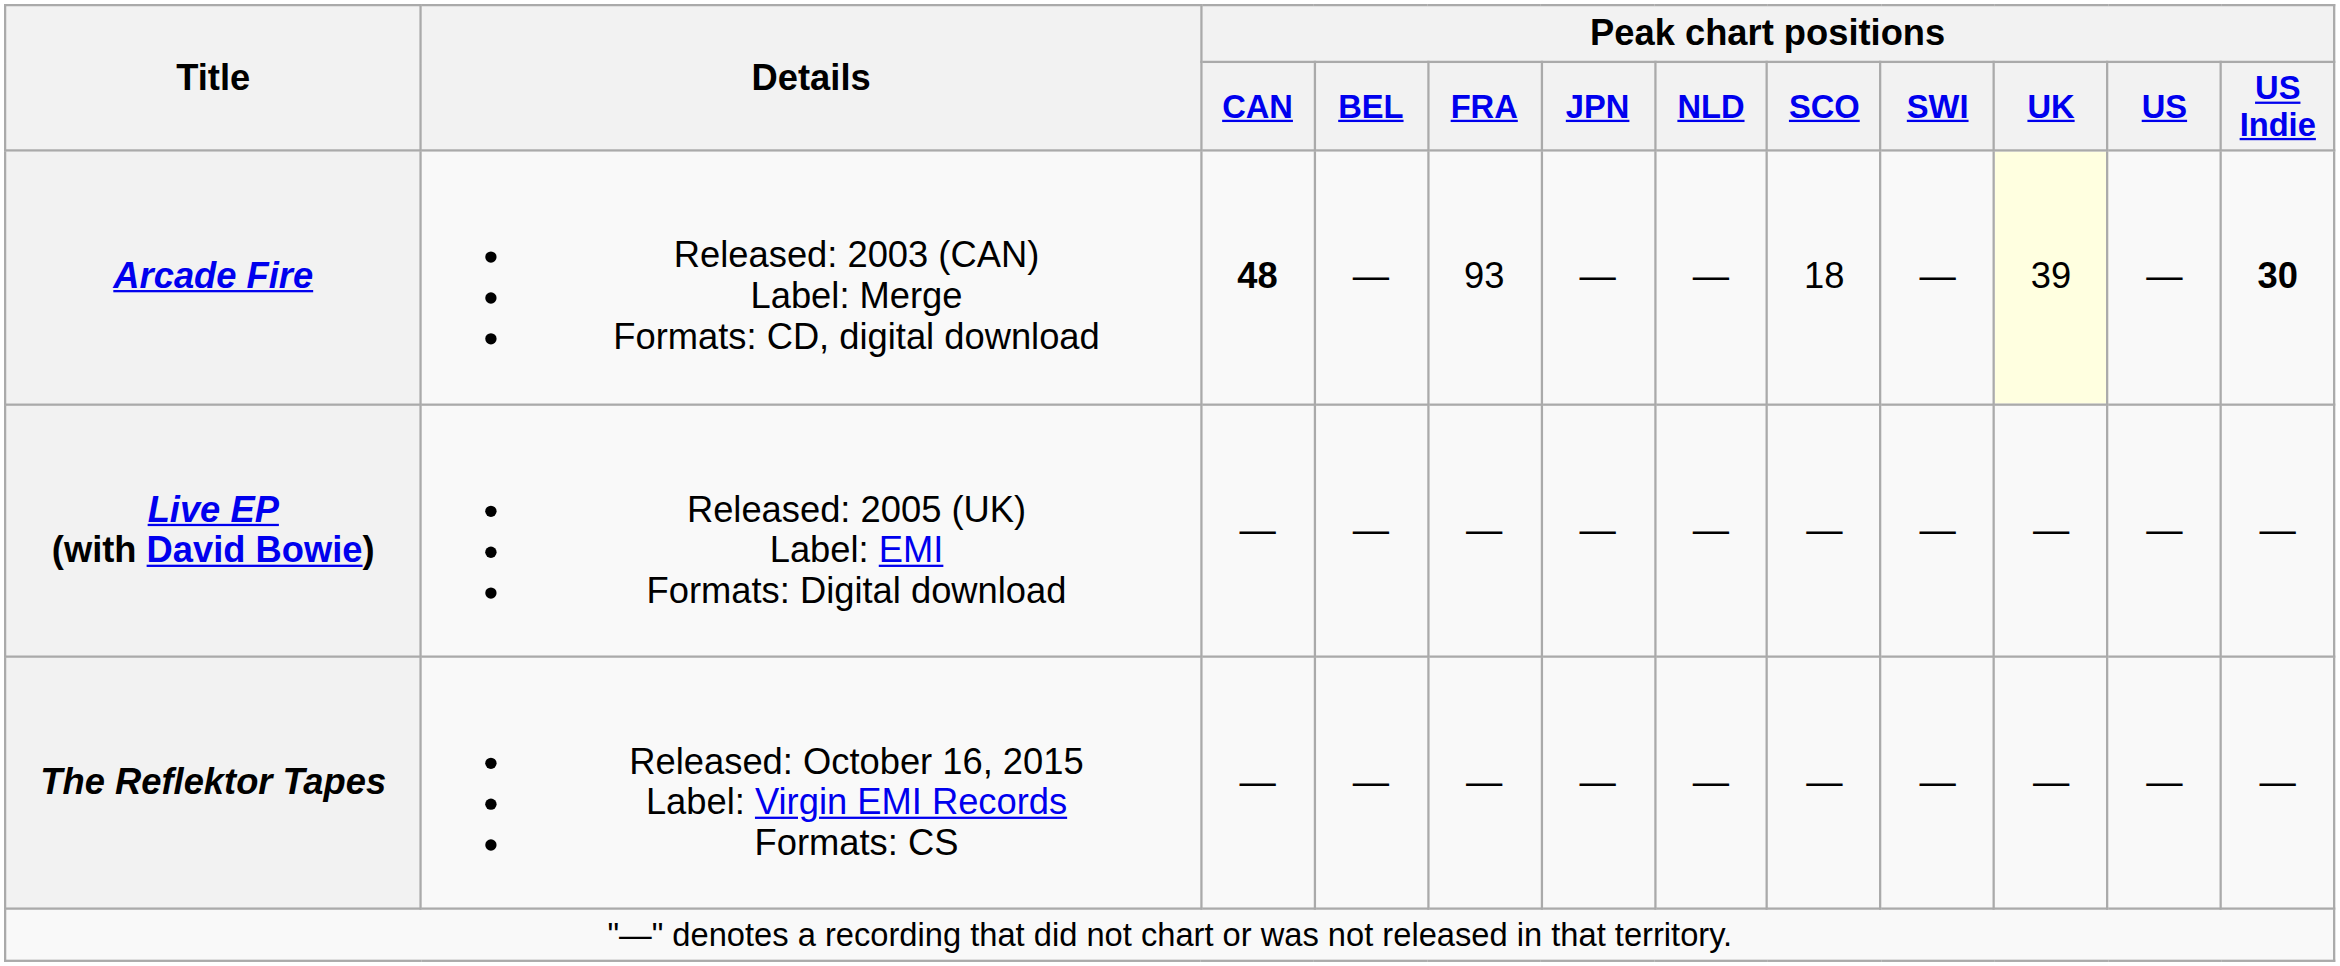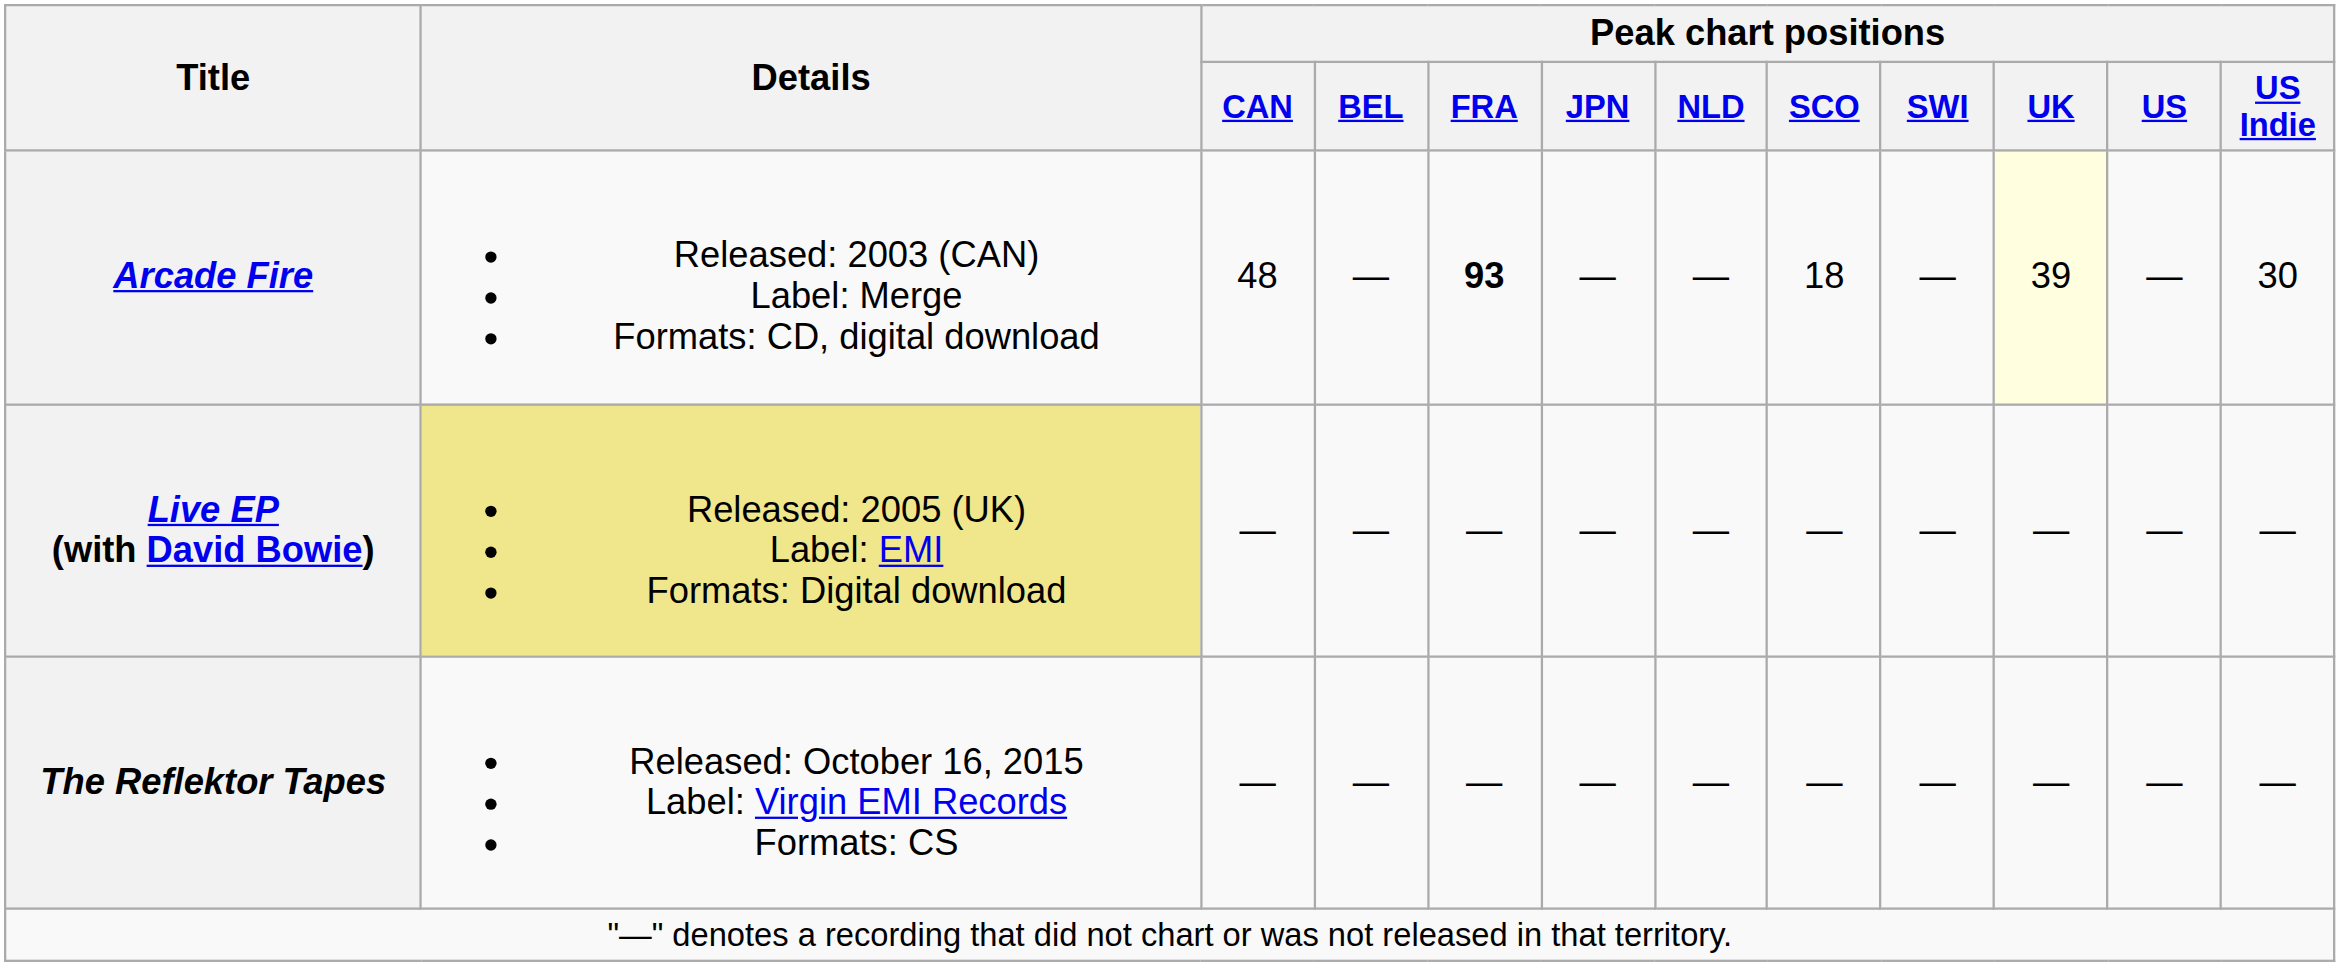(1258, 276) bold -> (1258, 276) normal
(1484, 276) normal -> (1484, 276) bold
(2278, 276) bold -> (2278, 276) normal
(811, 550) no background -> (811, 550) khaki background
